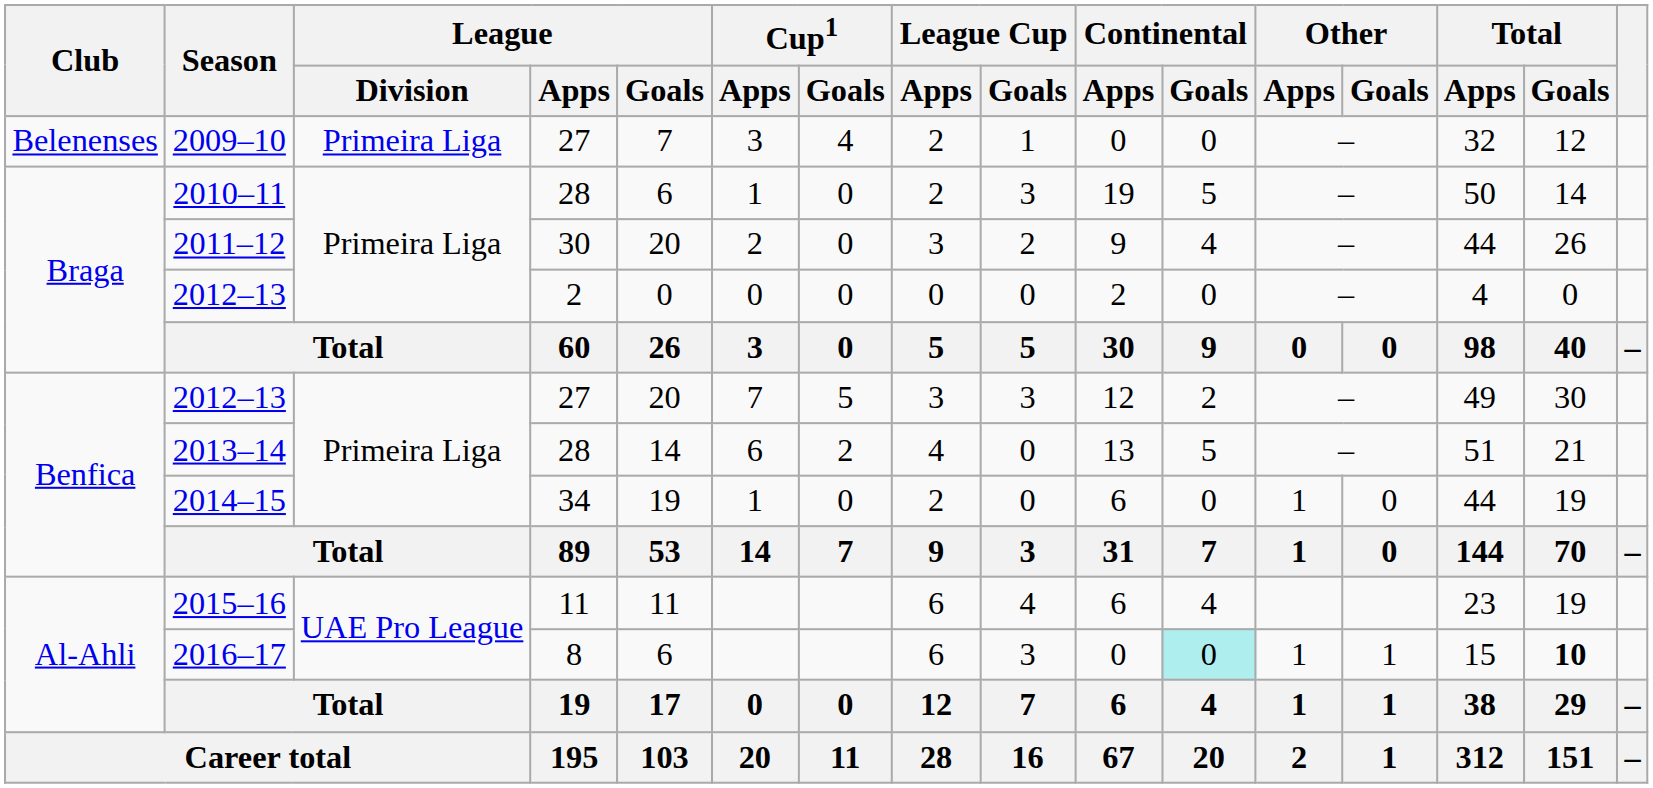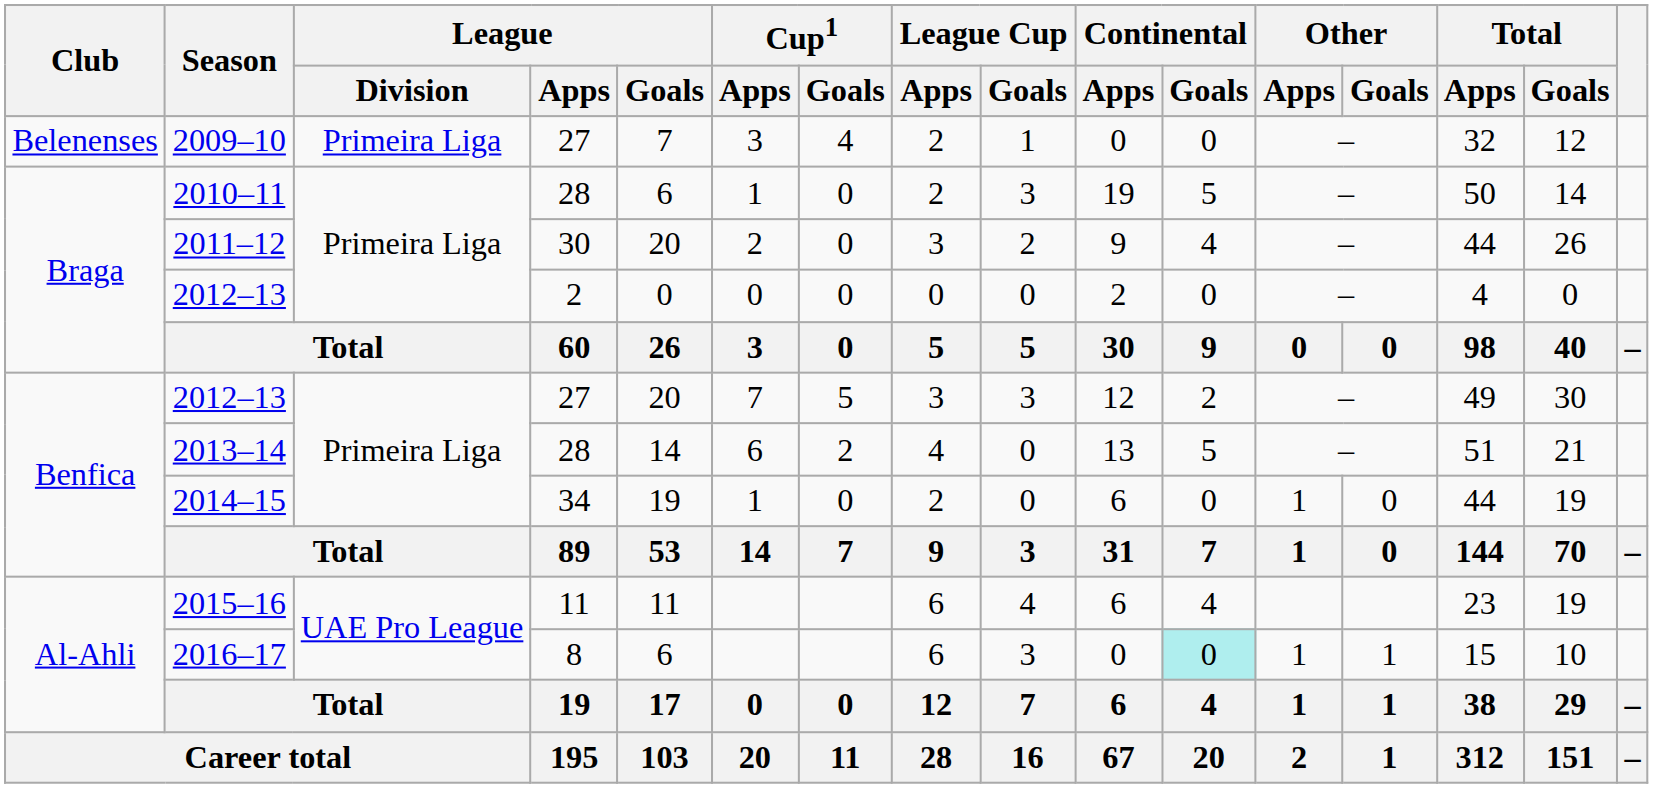(1570, 653) bold -> (1570, 653) normal
